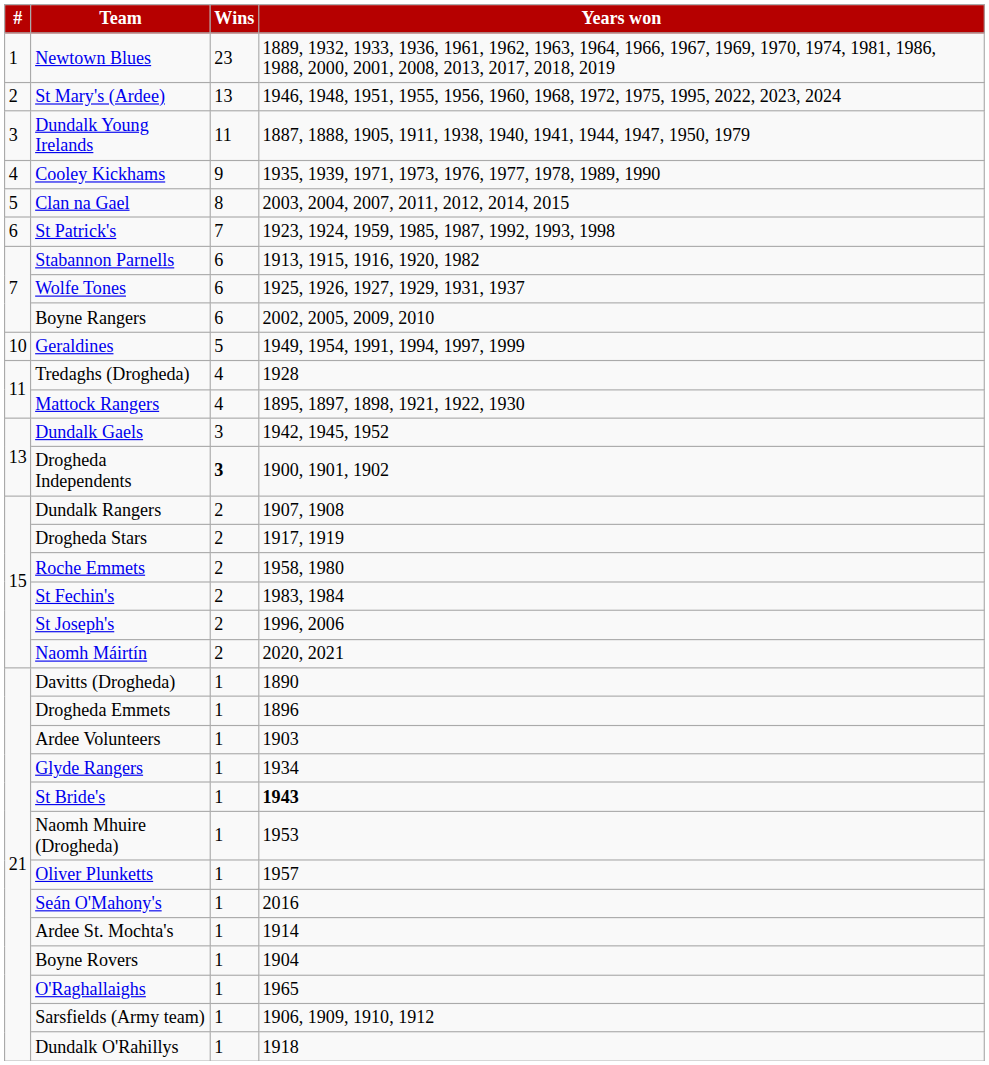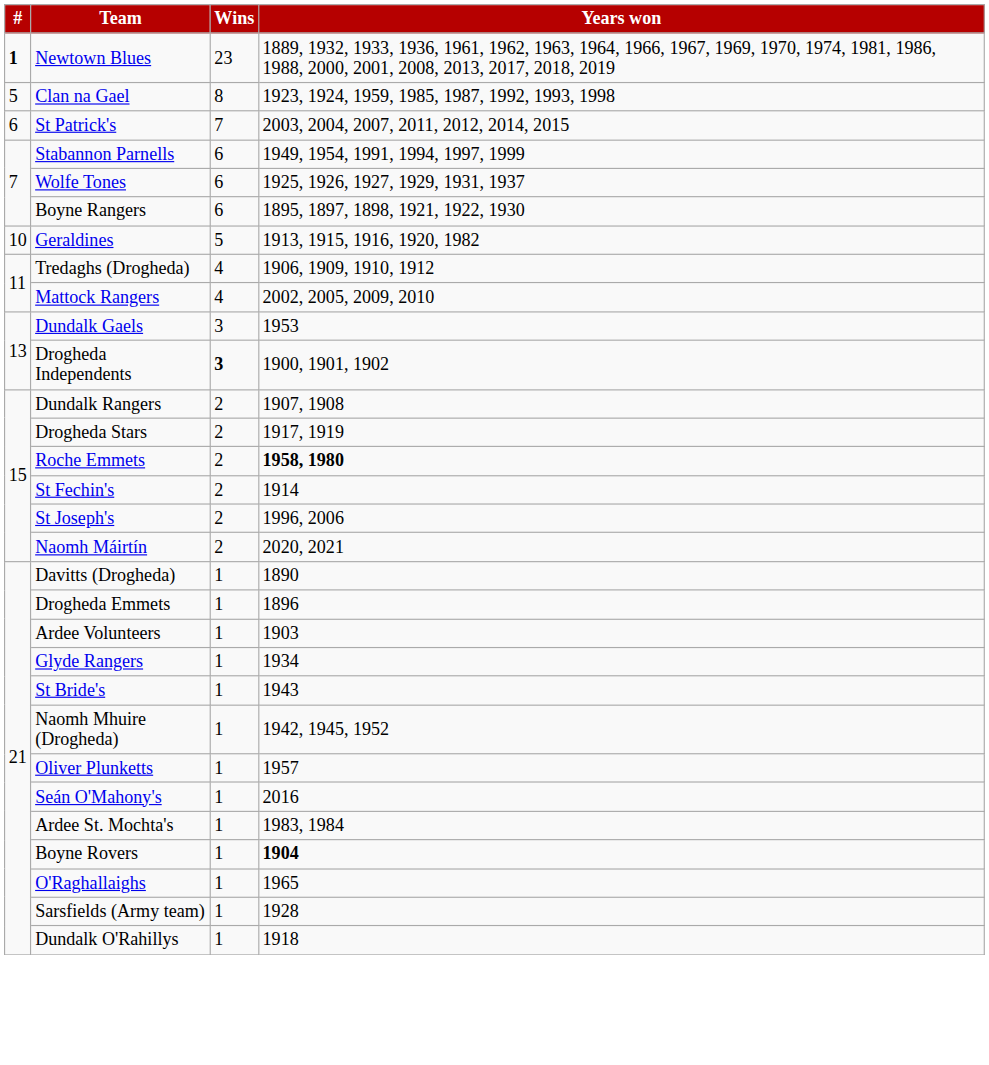(13, 57) normal -> (13, 57) bold
- row: (100, 96)
- row: (92, 135)
- row: (100, 174)
(416, 202) 2003, 2004, 2007, 2011, 2012, 2014, 2015 -> (439, 96) 1923, 1924, 1959, 1985, 1987, 1992, 1993, 1998
(439, 231) 1923, 1924, 1959, 1985, 1987, 1992, 1993, 1998 -> (416, 125) 2003, 2004, 2007, 2011, 2012, 2014, 2015
(371, 260) 1913, 1915, 1916, 1920, 1982 -> (394, 153) 1949, 1954, 1991, 1994, 1997, 1999
(348, 317) 2002, 2005, 2009, 2010 -> (394, 211) 1895, 1897, 1898, 1921, 1922, 1930
(394, 346) 1949, 1954, 1991, 1994, 1997, 1999 -> (371, 239) 1913, 1915, 1916, 1920, 1982
(281, 374) 1928 -> (348, 268) 1906, 1909, 1910, 1912
(394, 403) 1895, 1897, 1898, 1921, 1922, 1930 -> (348, 297) 2002, 2005, 2009, 2010
(326, 432) 1942, 1945, 1952 -> (281, 325) 1953
(303, 567) normal -> (303, 460) bold
(303, 595) 1983, 1984 -> (281, 489) 1914
(281, 796) bold -> (281, 690) normal
(281, 835) 1953 -> (326, 729) 1942, 1945, 1952
(281, 931) 1914 -> (303, 825) 1983, 1984
(281, 960) normal -> (281, 854) bold
(348, 1017) 1906, 1909, 1910, 1912 -> (281, 911) 1928
